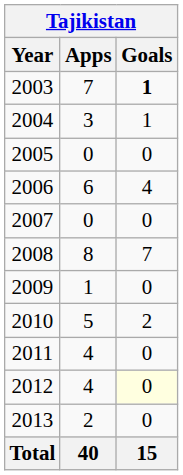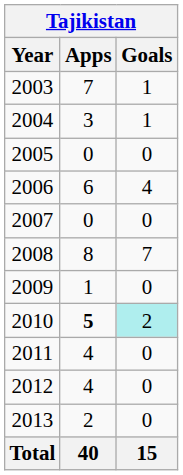(147, 87) bold -> (147, 87) normal
(88, 320) normal -> (88, 320) bold
(147, 320) no background -> (147, 320) paleturquoise background
(147, 386) lightyellow background -> (147, 386) no background
